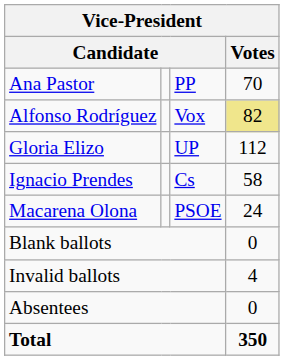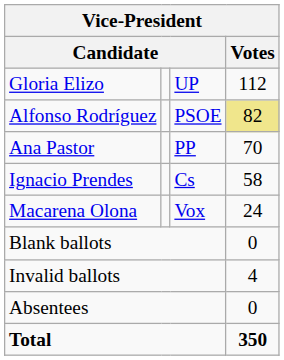rows swapped: (57, 147) <-> (52, 84)
(190, 116) Vox -> (198, 116) PSOE
(198, 211) PSOE -> (190, 211) Vox
